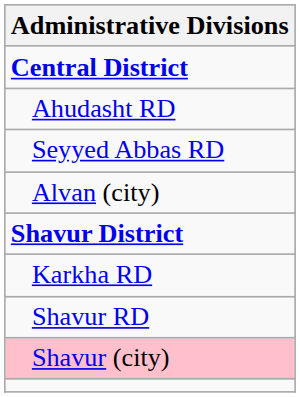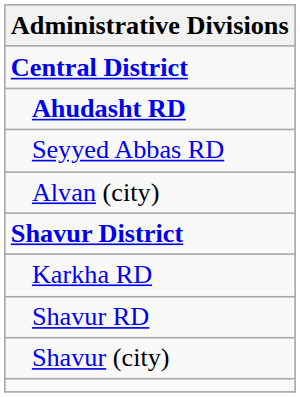(104, 108) normal -> (109, 108) bold
(101, 358) pink background -> (101, 358) no background
